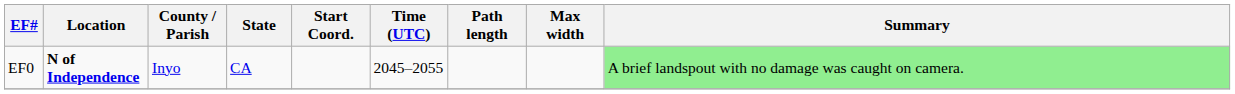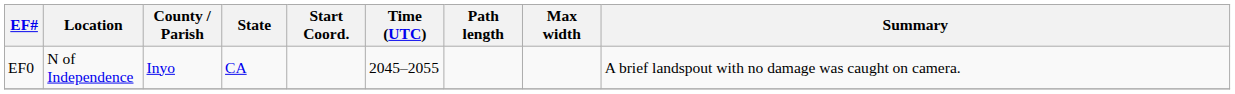(93, 67) bold -> (90, 67) normal
(786, 67) lightgreen background -> (783, 67) no background
